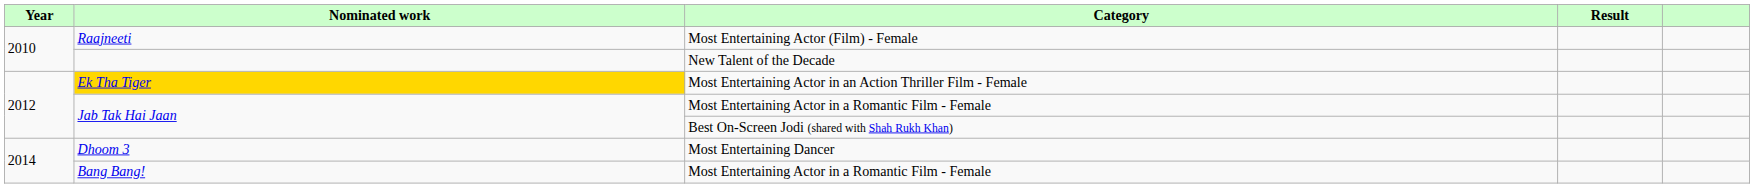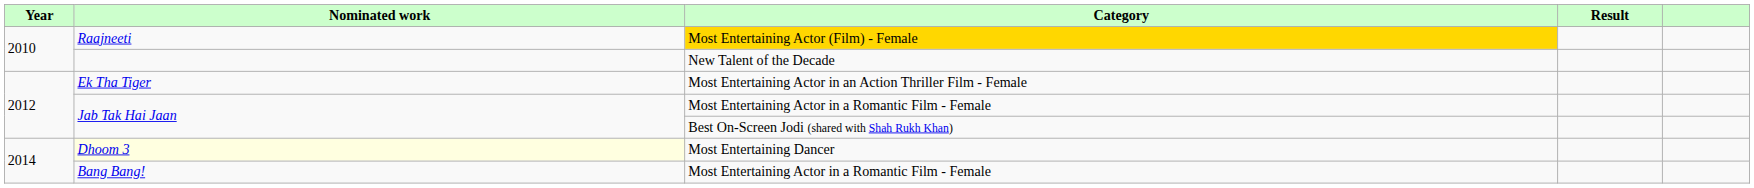(803, 37) no background -> (803, 37) gold background
(114, 82) gold background -> (114, 82) no background
(103, 149) no background -> (103, 149) lightyellow background
